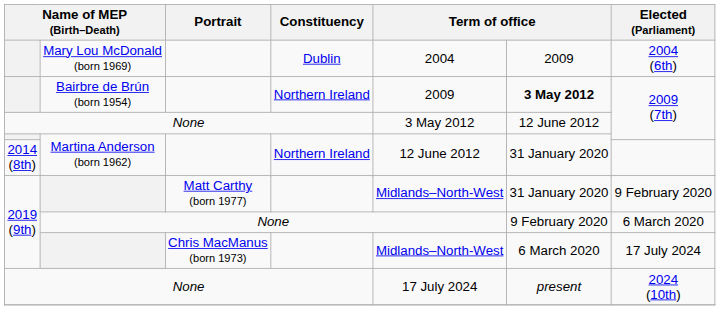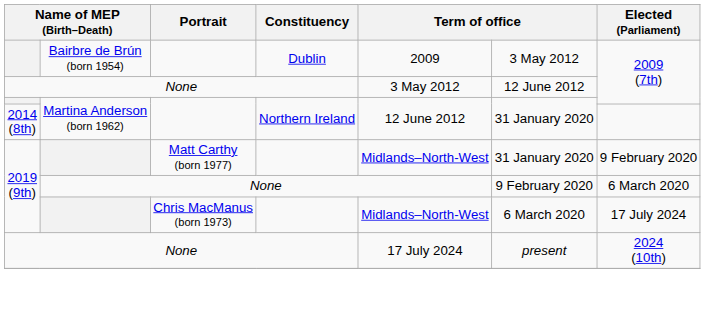- row: (22, 58)
(322, 94) Northern Ireland -> (307, 58) Dublin
(559, 94) bold -> (544, 58) normal
